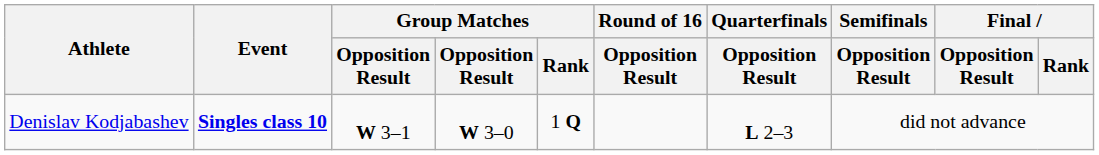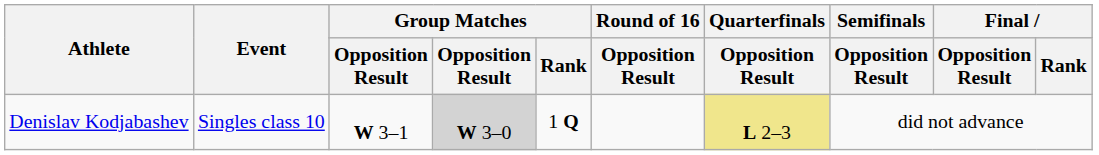(262, 122) bold -> (261, 122) normal
(486, 133) no background -> (484, 133) lightgrey background
(769, 133) no background -> (767, 133) khaki background
